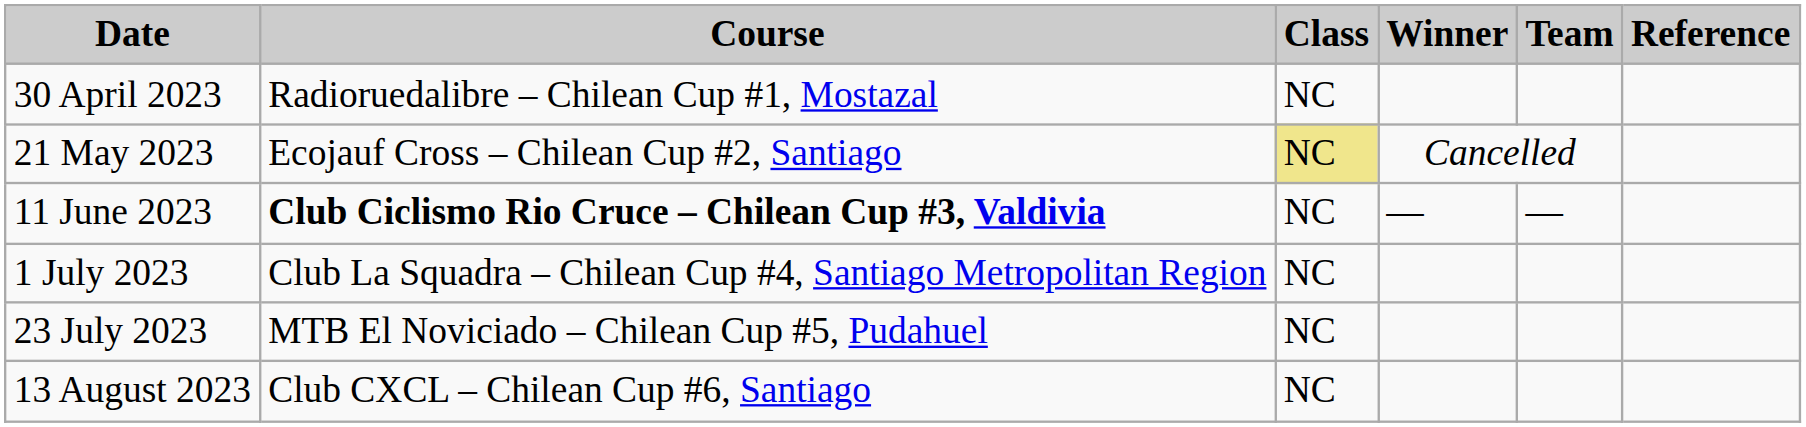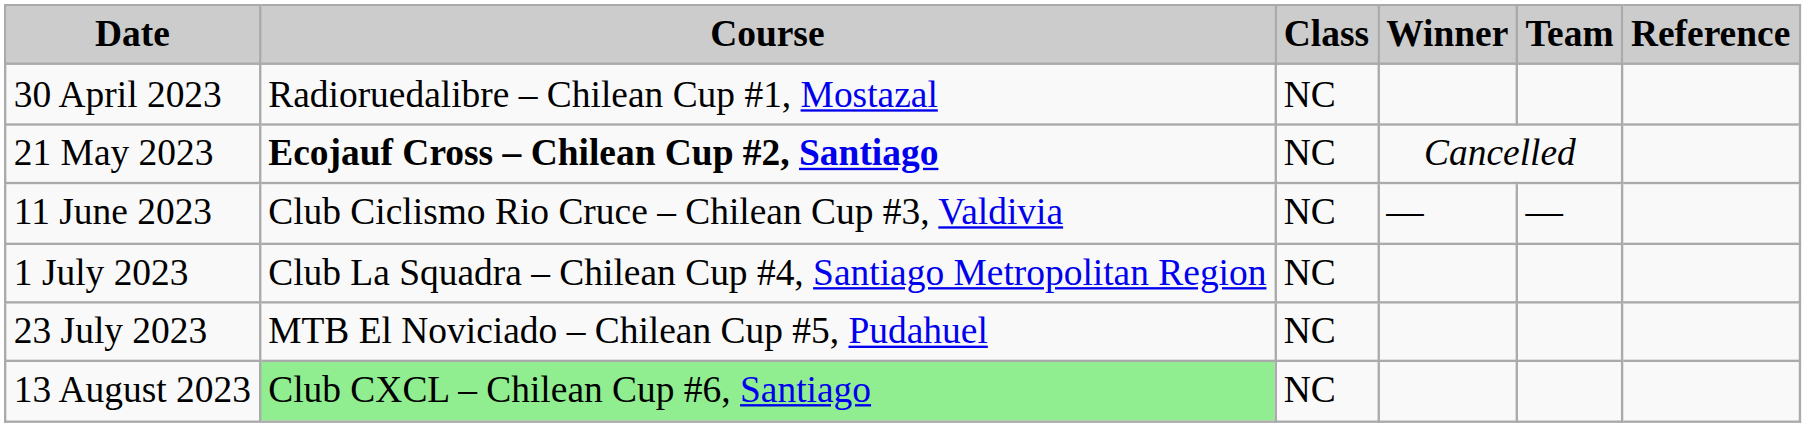(585, 152) normal -> (603, 152) bold
(1310, 152) khaki background -> (1310, 152) no background
(687, 212) bold -> (666, 212) normal
(570, 390) no background -> (570, 390) lightgreen background
